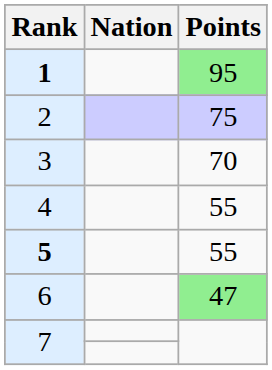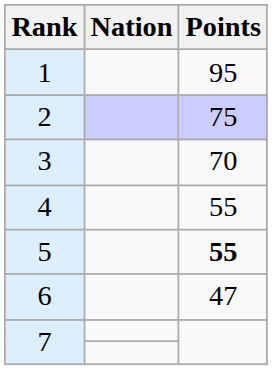(44, 71) bold -> (44, 71) normal
(223, 71) lightgreen background -> (223, 71) no background
(44, 251) bold -> (44, 251) normal
(223, 251) normal -> (223, 251) bold
(223, 296) lightgreen background -> (223, 296) no background
